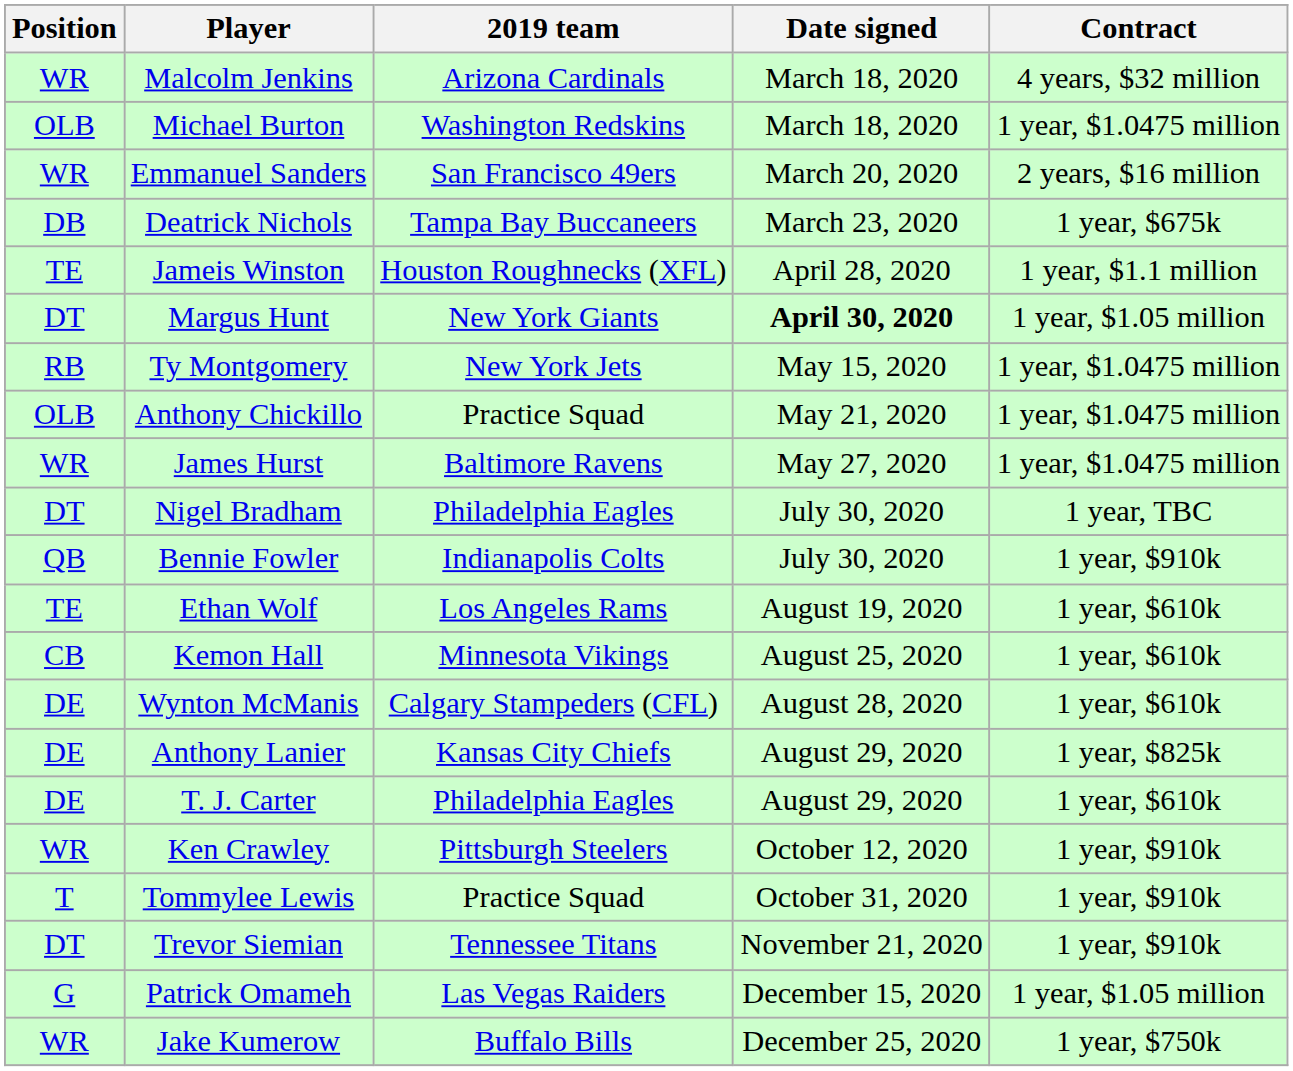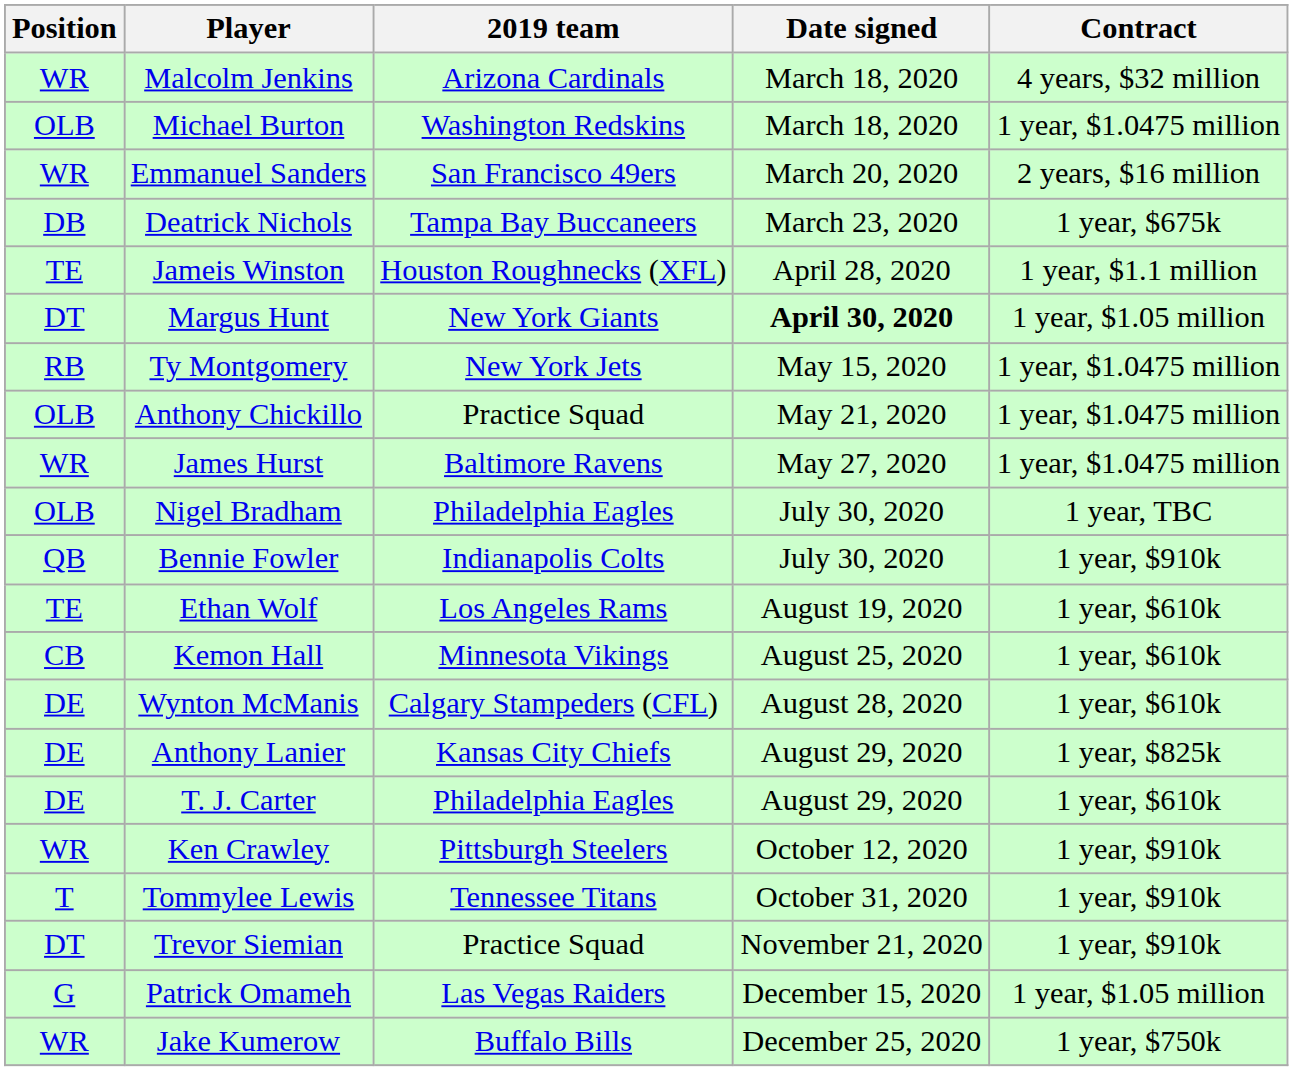(64, 510) DT -> (64, 510) OLB
(553, 896) Practice Squad -> (553, 896) Tennessee Titans
(553, 944) Tennessee Titans -> (553, 944) Practice Squad
